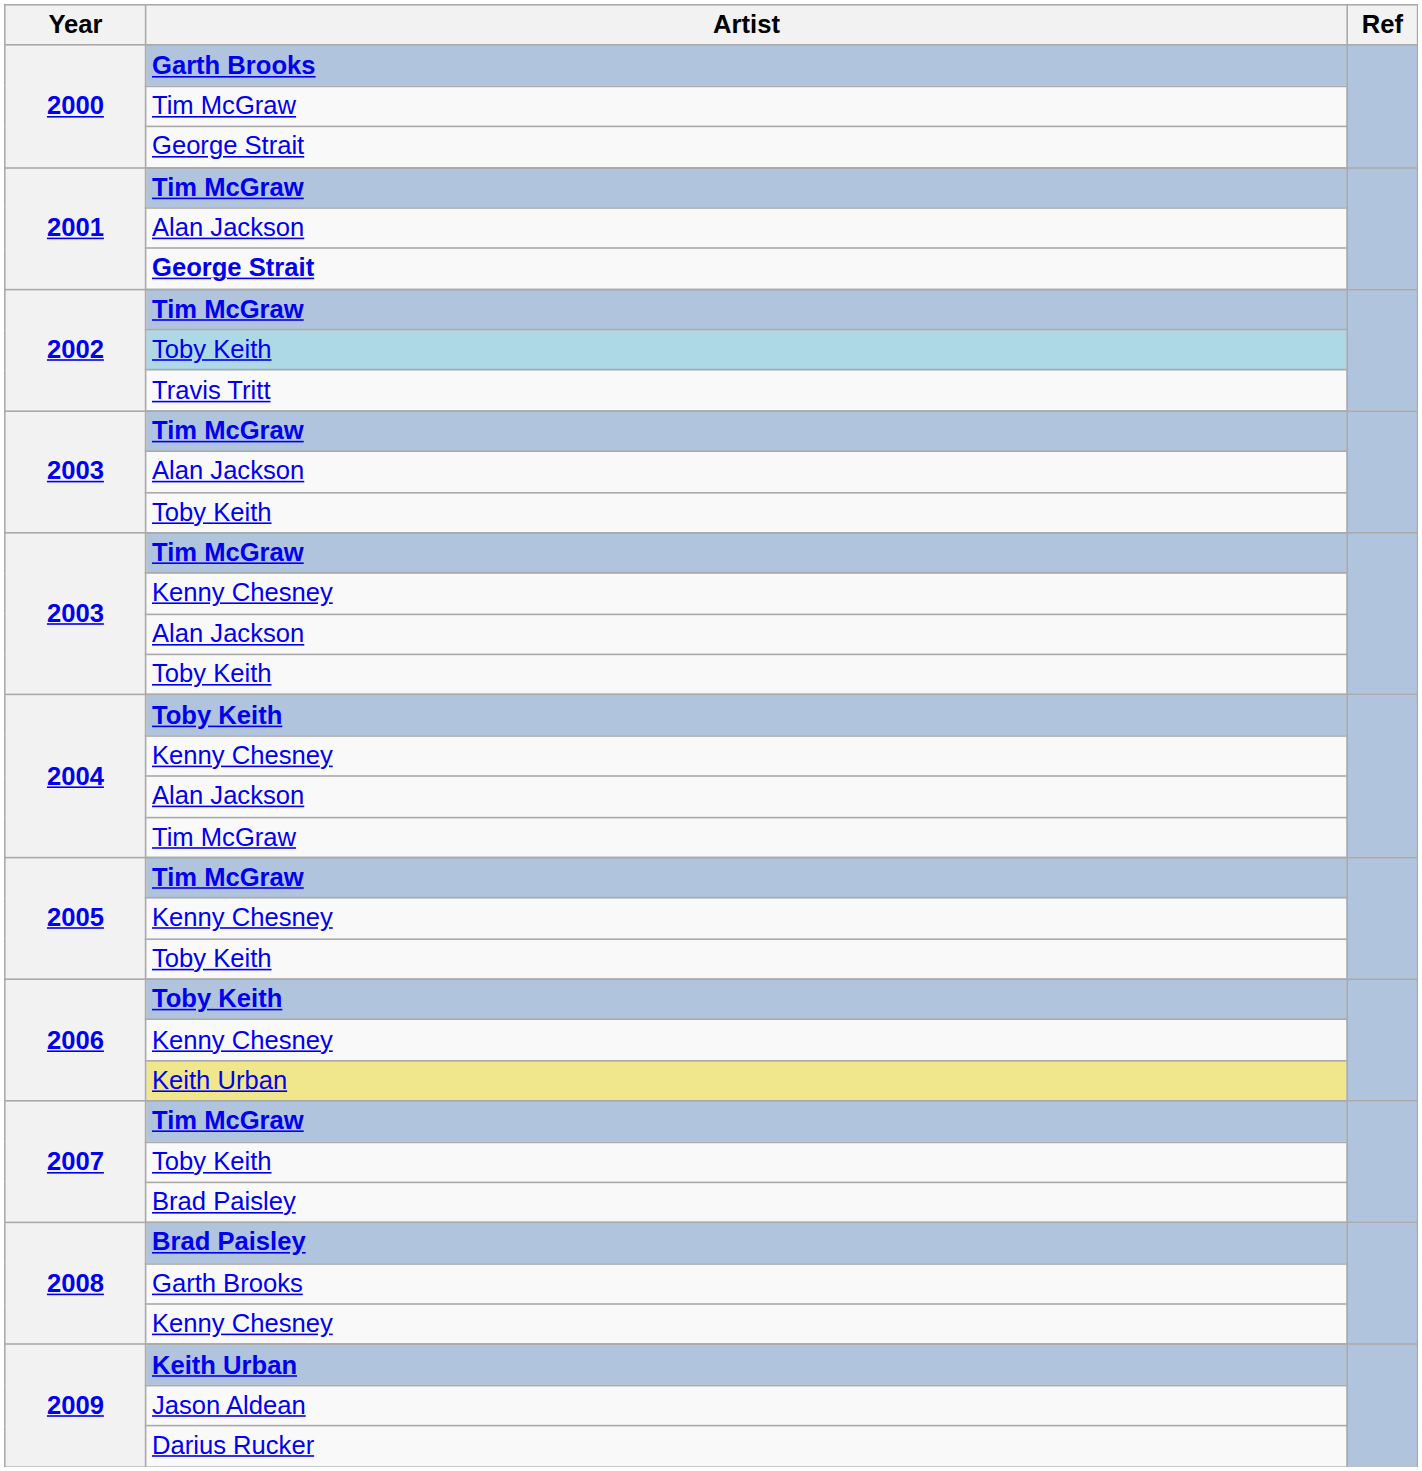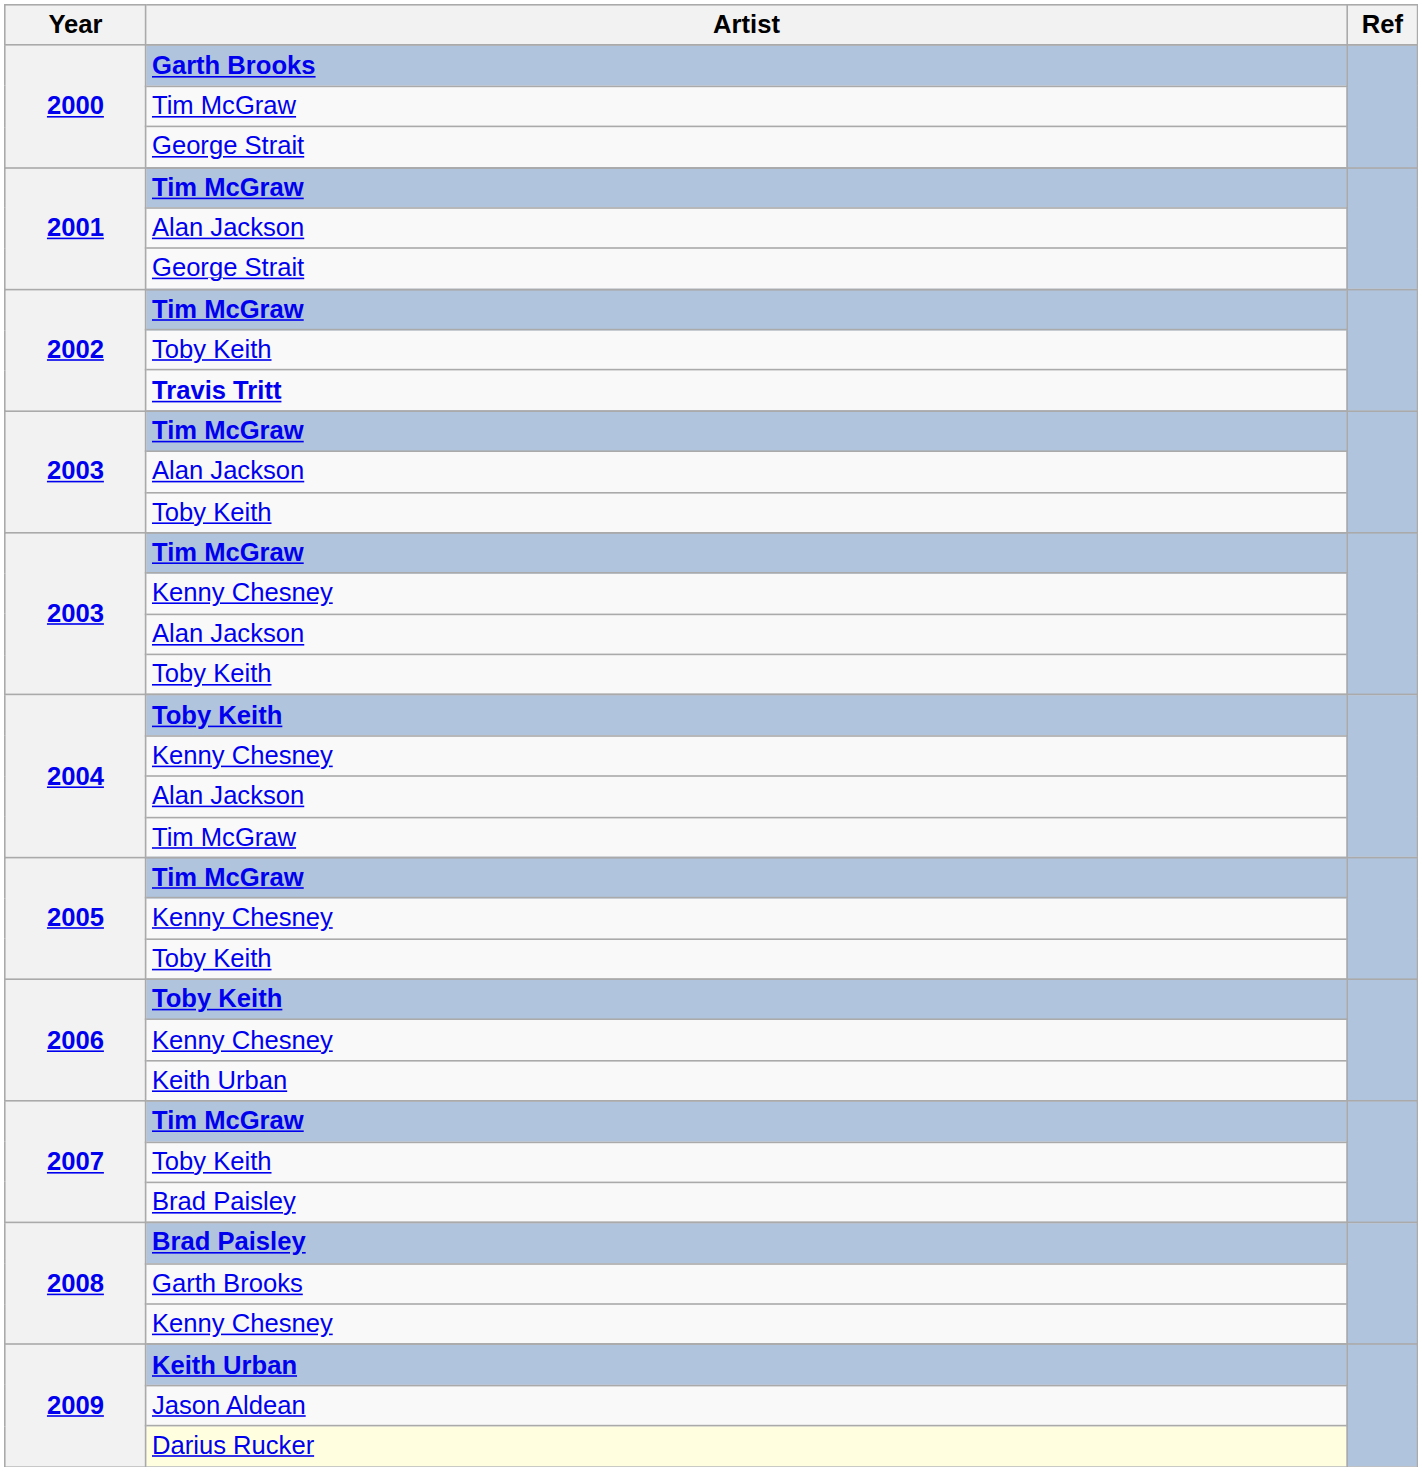(233, 268) bold -> (228, 268) normal
(212, 349) lightblue background -> (212, 349) no background
(211, 390) normal -> (217, 390) bold
(220, 1080) khaki background -> (220, 1080) no background
(233, 1445) no background -> (233, 1445) lightyellow background
